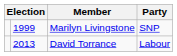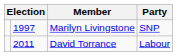(24, 28) 1999 -> (24, 28) 1997
(24, 43) 2013 -> (24, 43) 2011
